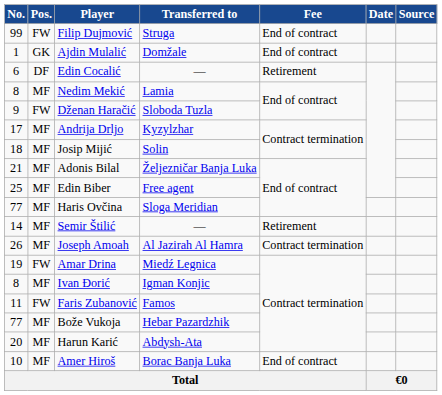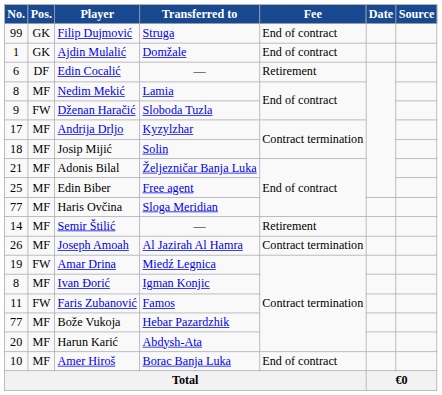(41, 33) FW -> (41, 33) GK
